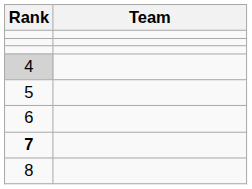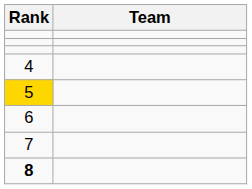(29, 66) lightgrey background -> (29, 66) no background
(29, 92) no background -> (29, 92) gold background
(29, 144) bold -> (29, 144) normal
(29, 171) normal -> (29, 171) bold
